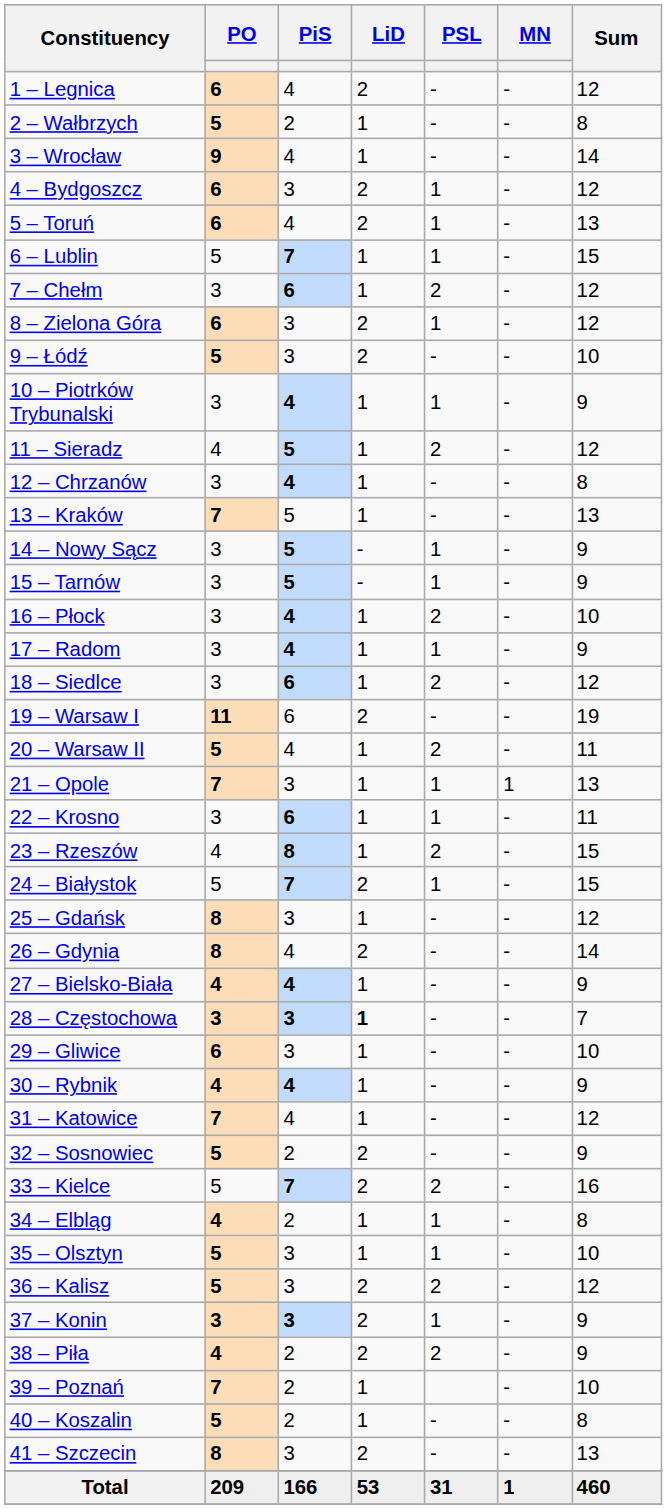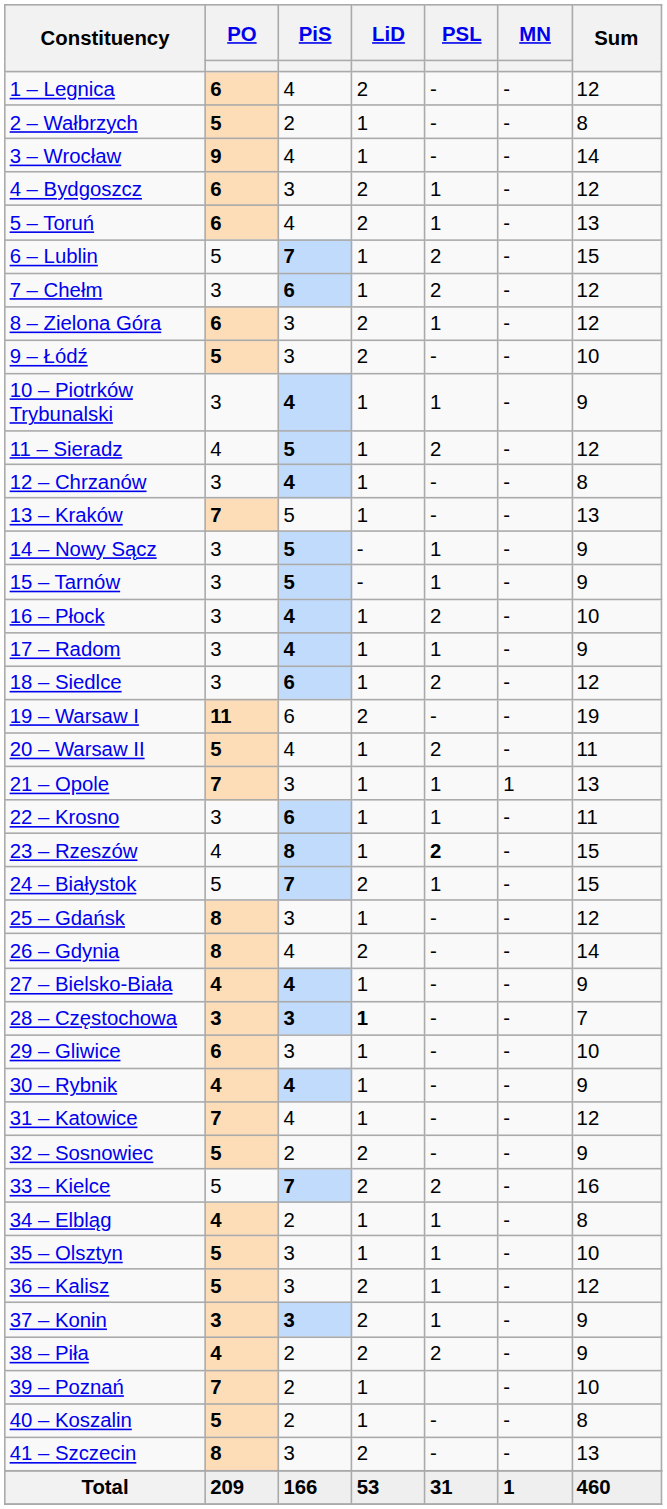(436, 256) 1 -> (436, 256) 2
(436, 850) normal -> (436, 850) bold
(436, 1286) 2 -> (436, 1286) 1
